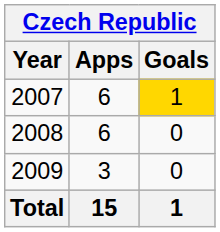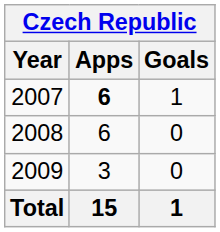(104, 97) normal -> (104, 97) bold
(177, 97) gold background -> (177, 97) no background
